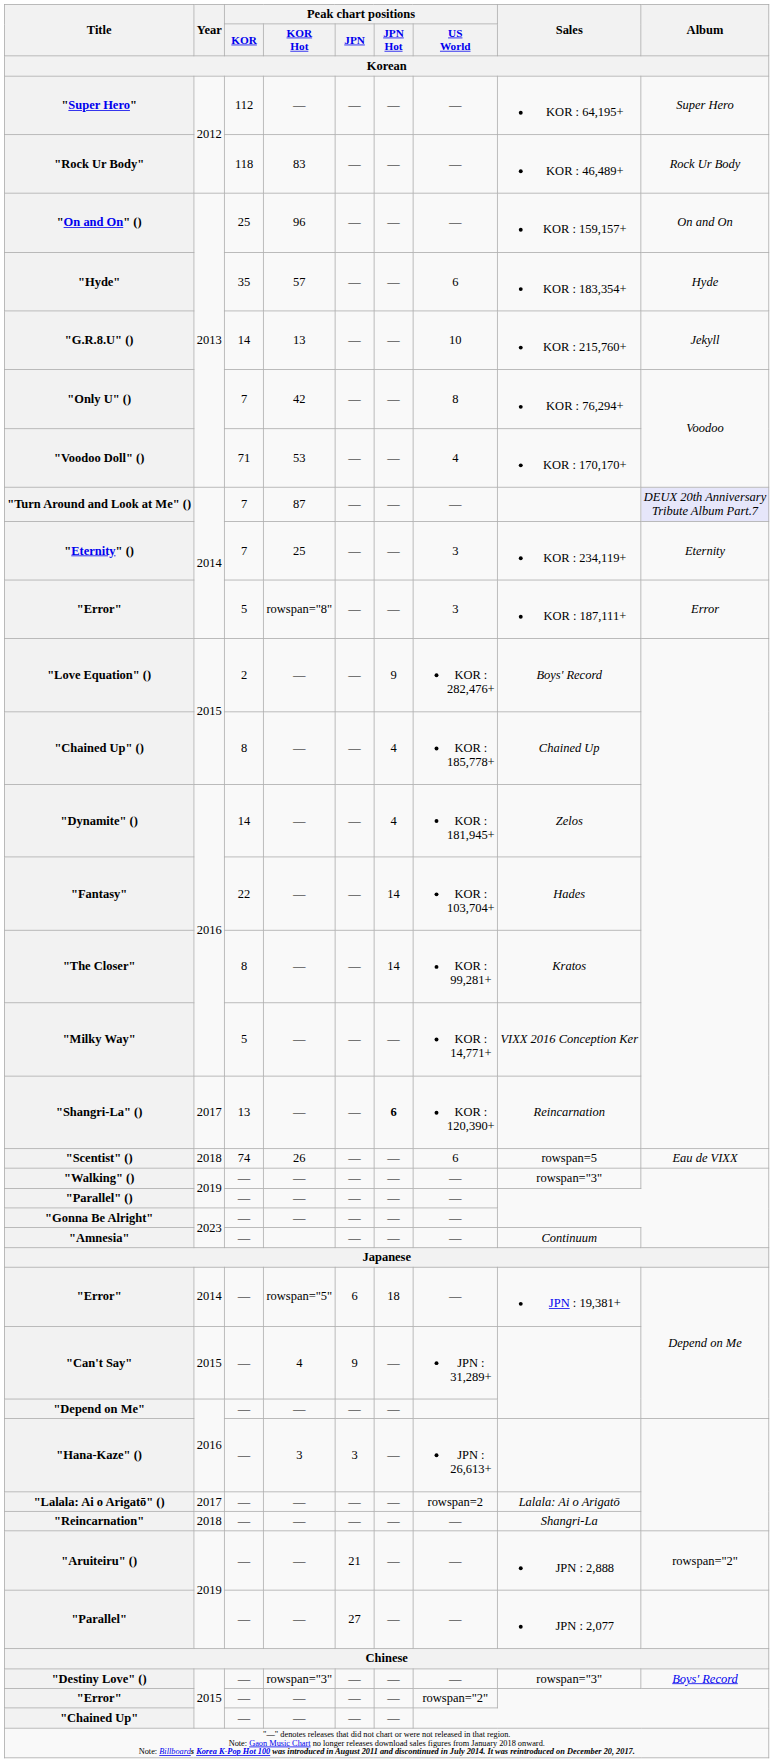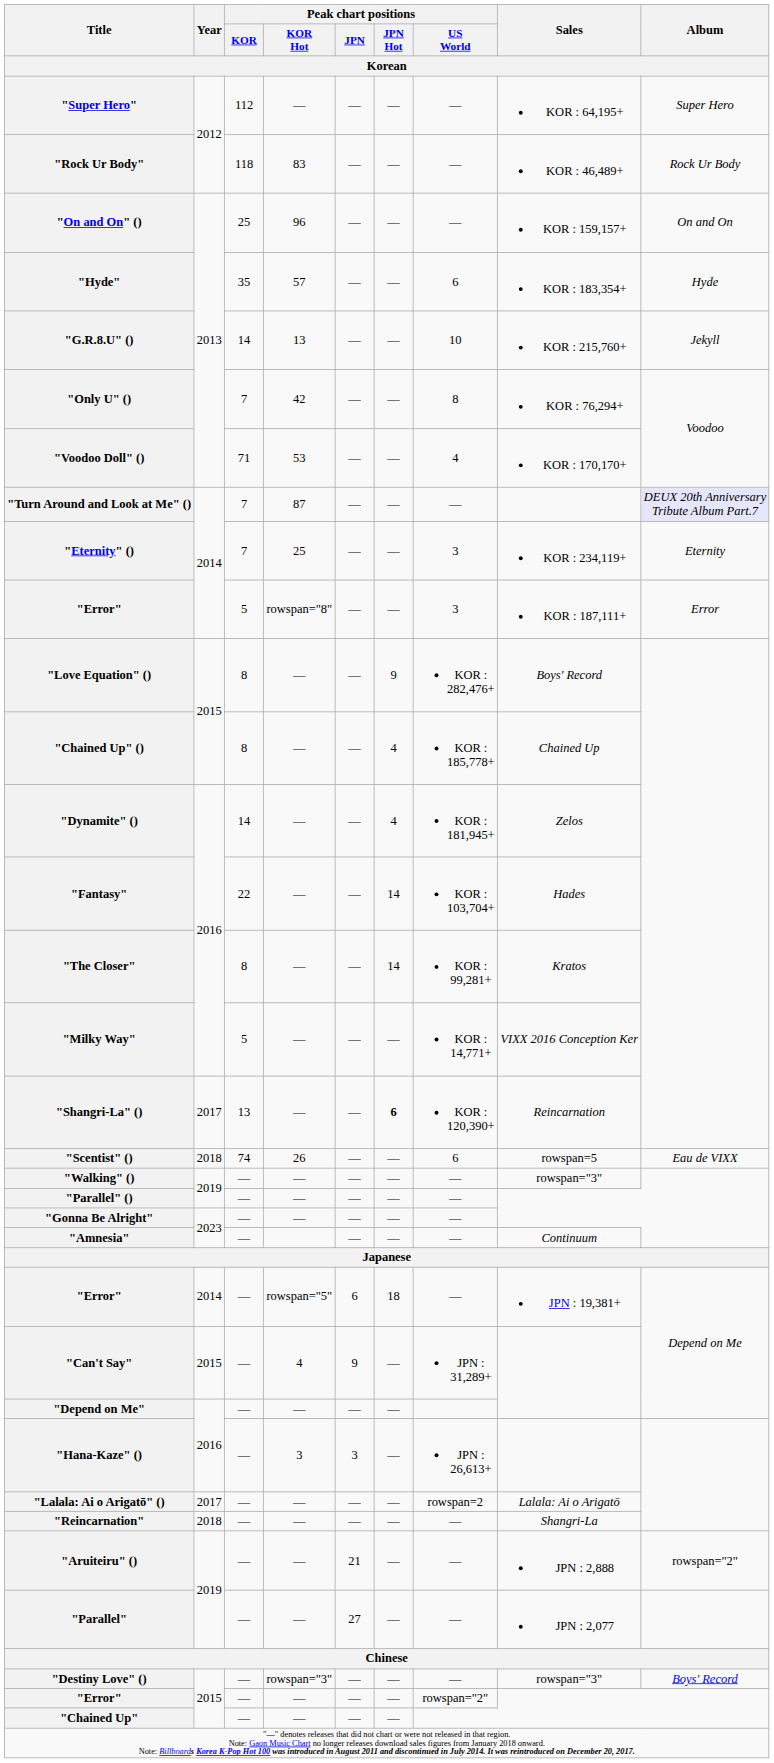(244, 675) 2 -> (244, 675) 8
